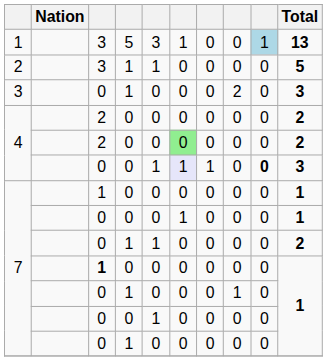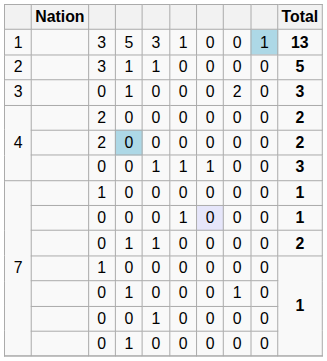(129, 142) no background -> (129, 142) lightblue background
(183, 142) lightgreen background -> (183, 142) no background
(183, 167) lavender background -> (183, 167) no background
(264, 167) bold -> (264, 167) normal
(210, 218) no background -> (210, 218) lavender background
(102, 268) bold -> (102, 268) normal
